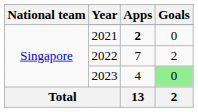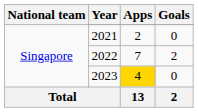(138, 35) bold -> (138, 35) normal
(138, 76) no background -> (138, 76) gold background
(174, 76) lightgreen background -> (174, 76) no background
